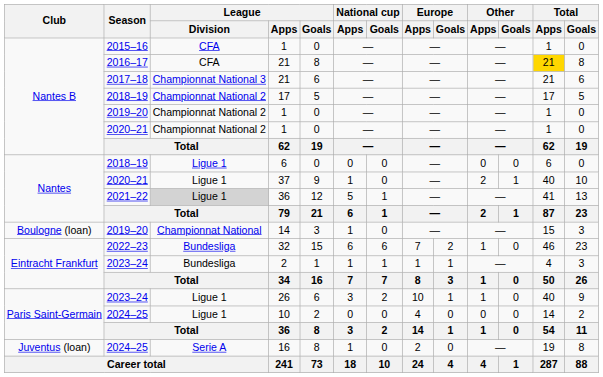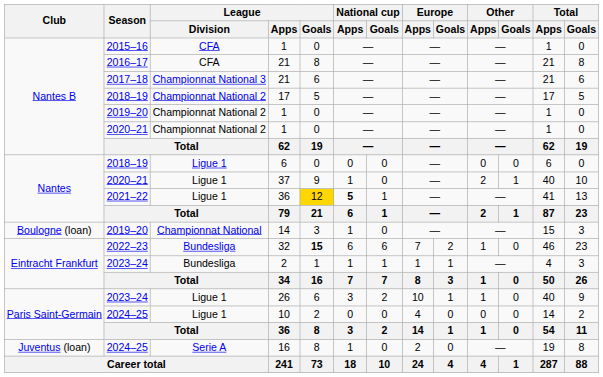(549, 63) gold background -> (549, 63) no background
(209, 197) lightgrey background -> (209, 197) no background
(317, 197) no background -> (317, 197) gold background
(350, 197) normal -> (350, 197) bold
(317, 247) normal -> (317, 247) bold
